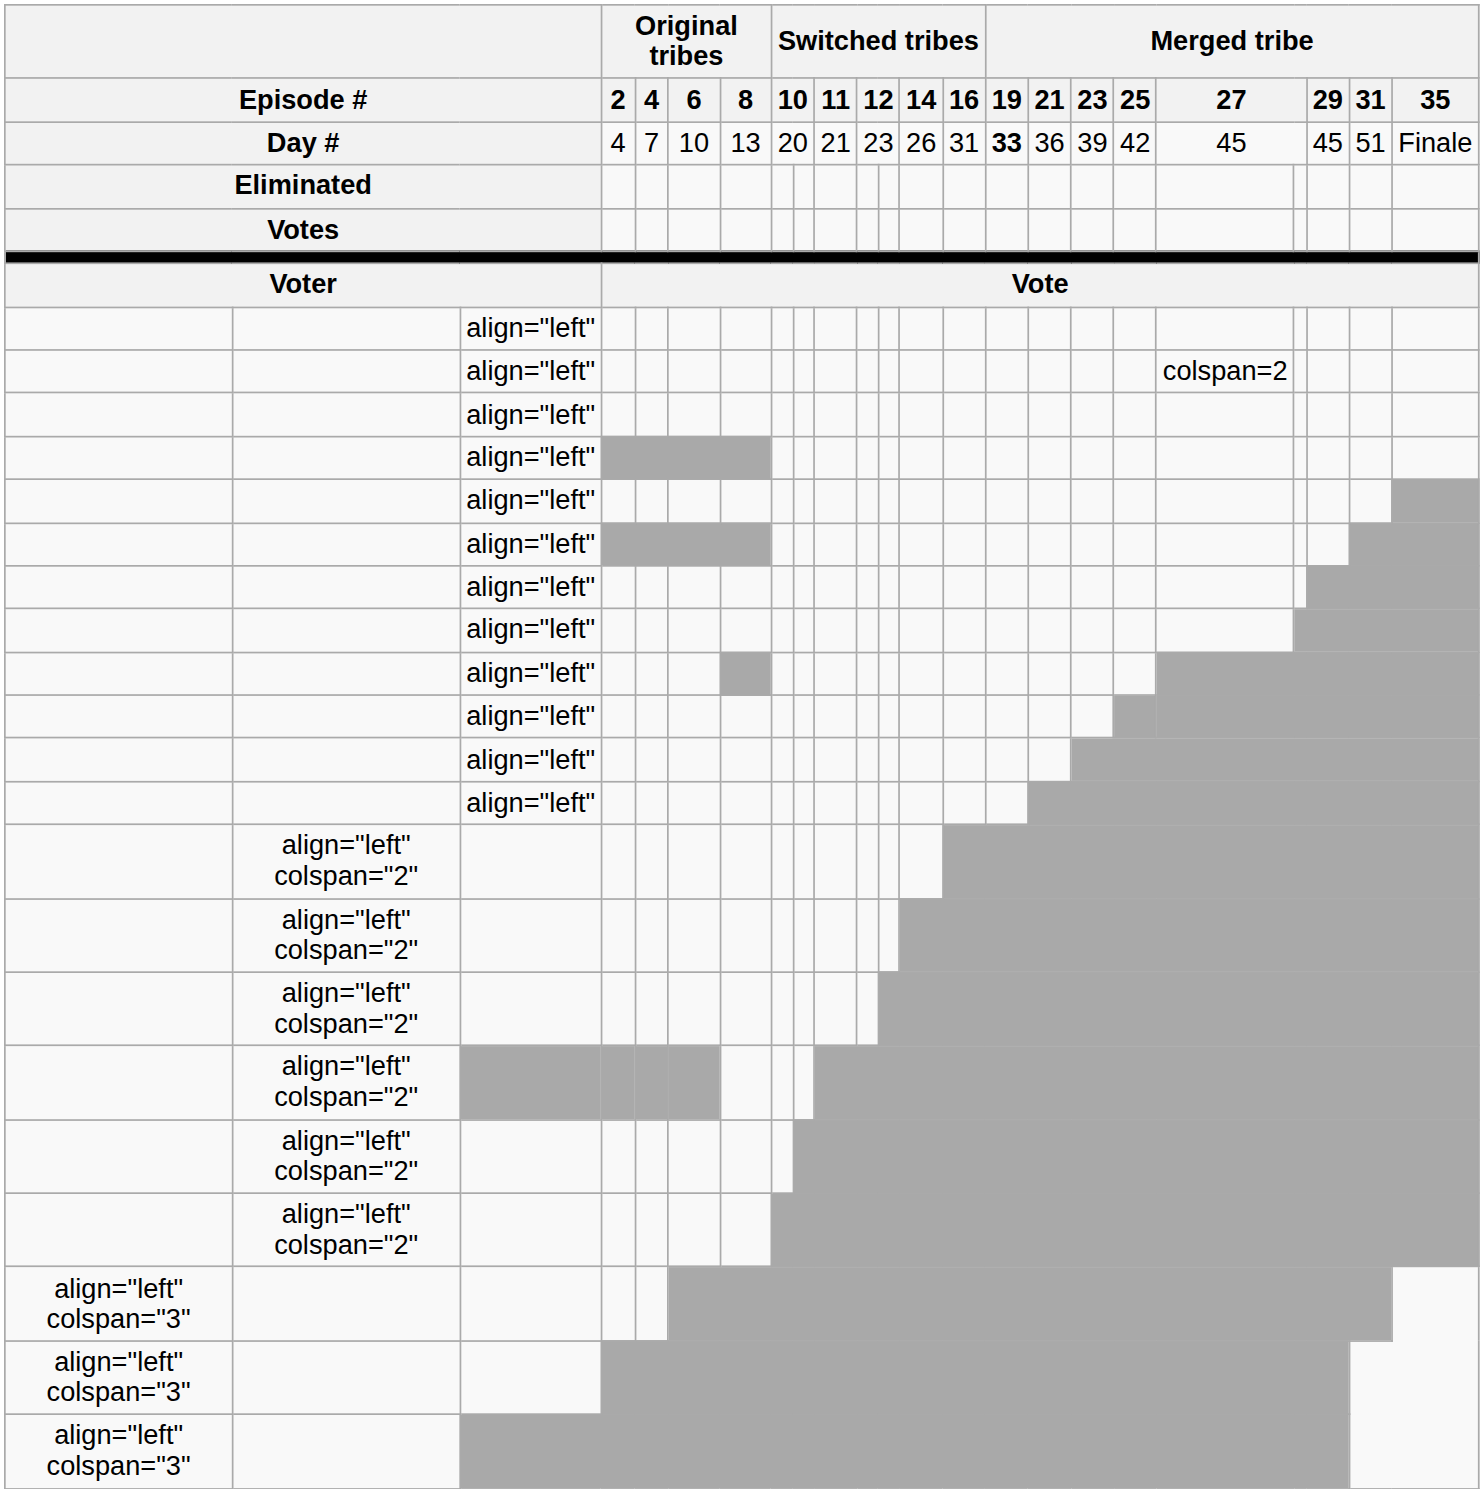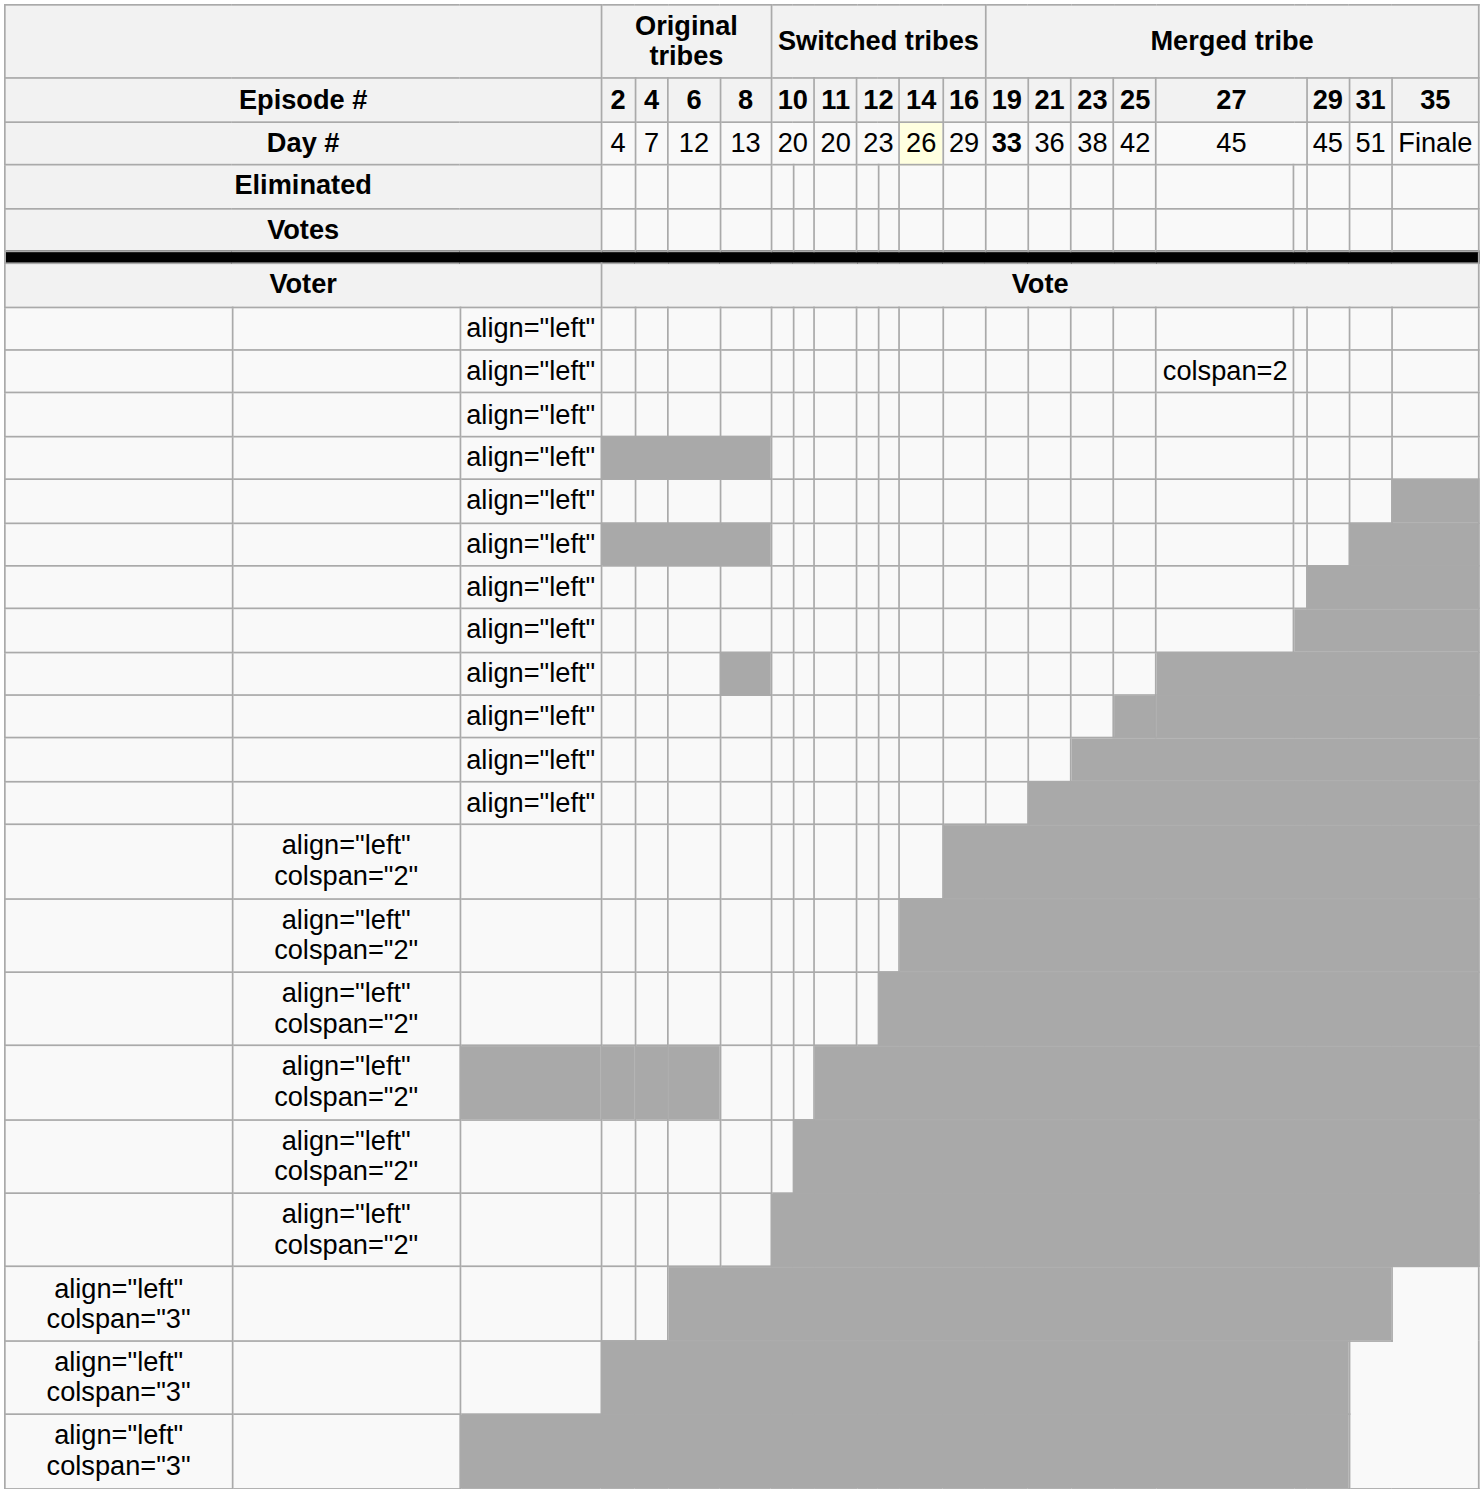(694, 142) 10 -> (694, 142) 12
(836, 142) 21 -> (836, 142) 20
(921, 142) no background -> (921, 142) lightyellow background
(964, 142) 31 -> (964, 142) 29
(1092, 142) 39 -> (1092, 142) 38
